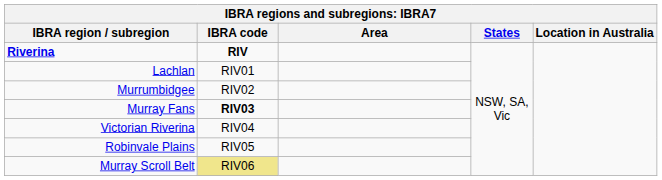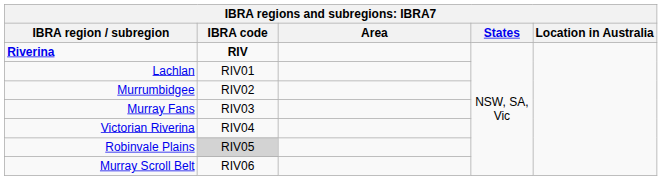(238, 109) bold -> (238, 109) normal
(238, 147) no background -> (238, 147) lightgrey background
(238, 166) khaki background -> (238, 166) no background
